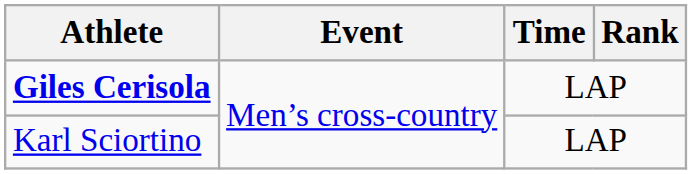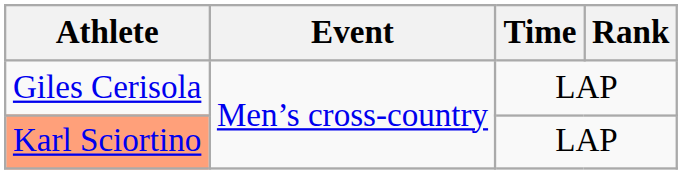(112, 86) bold -> (107, 86) normal
(107, 141) no background -> (107, 141) lightsalmon background
